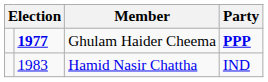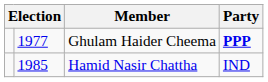(33, 40) bold -> (33, 40) normal
(33, 64) 1983 -> (33, 64) 1985
